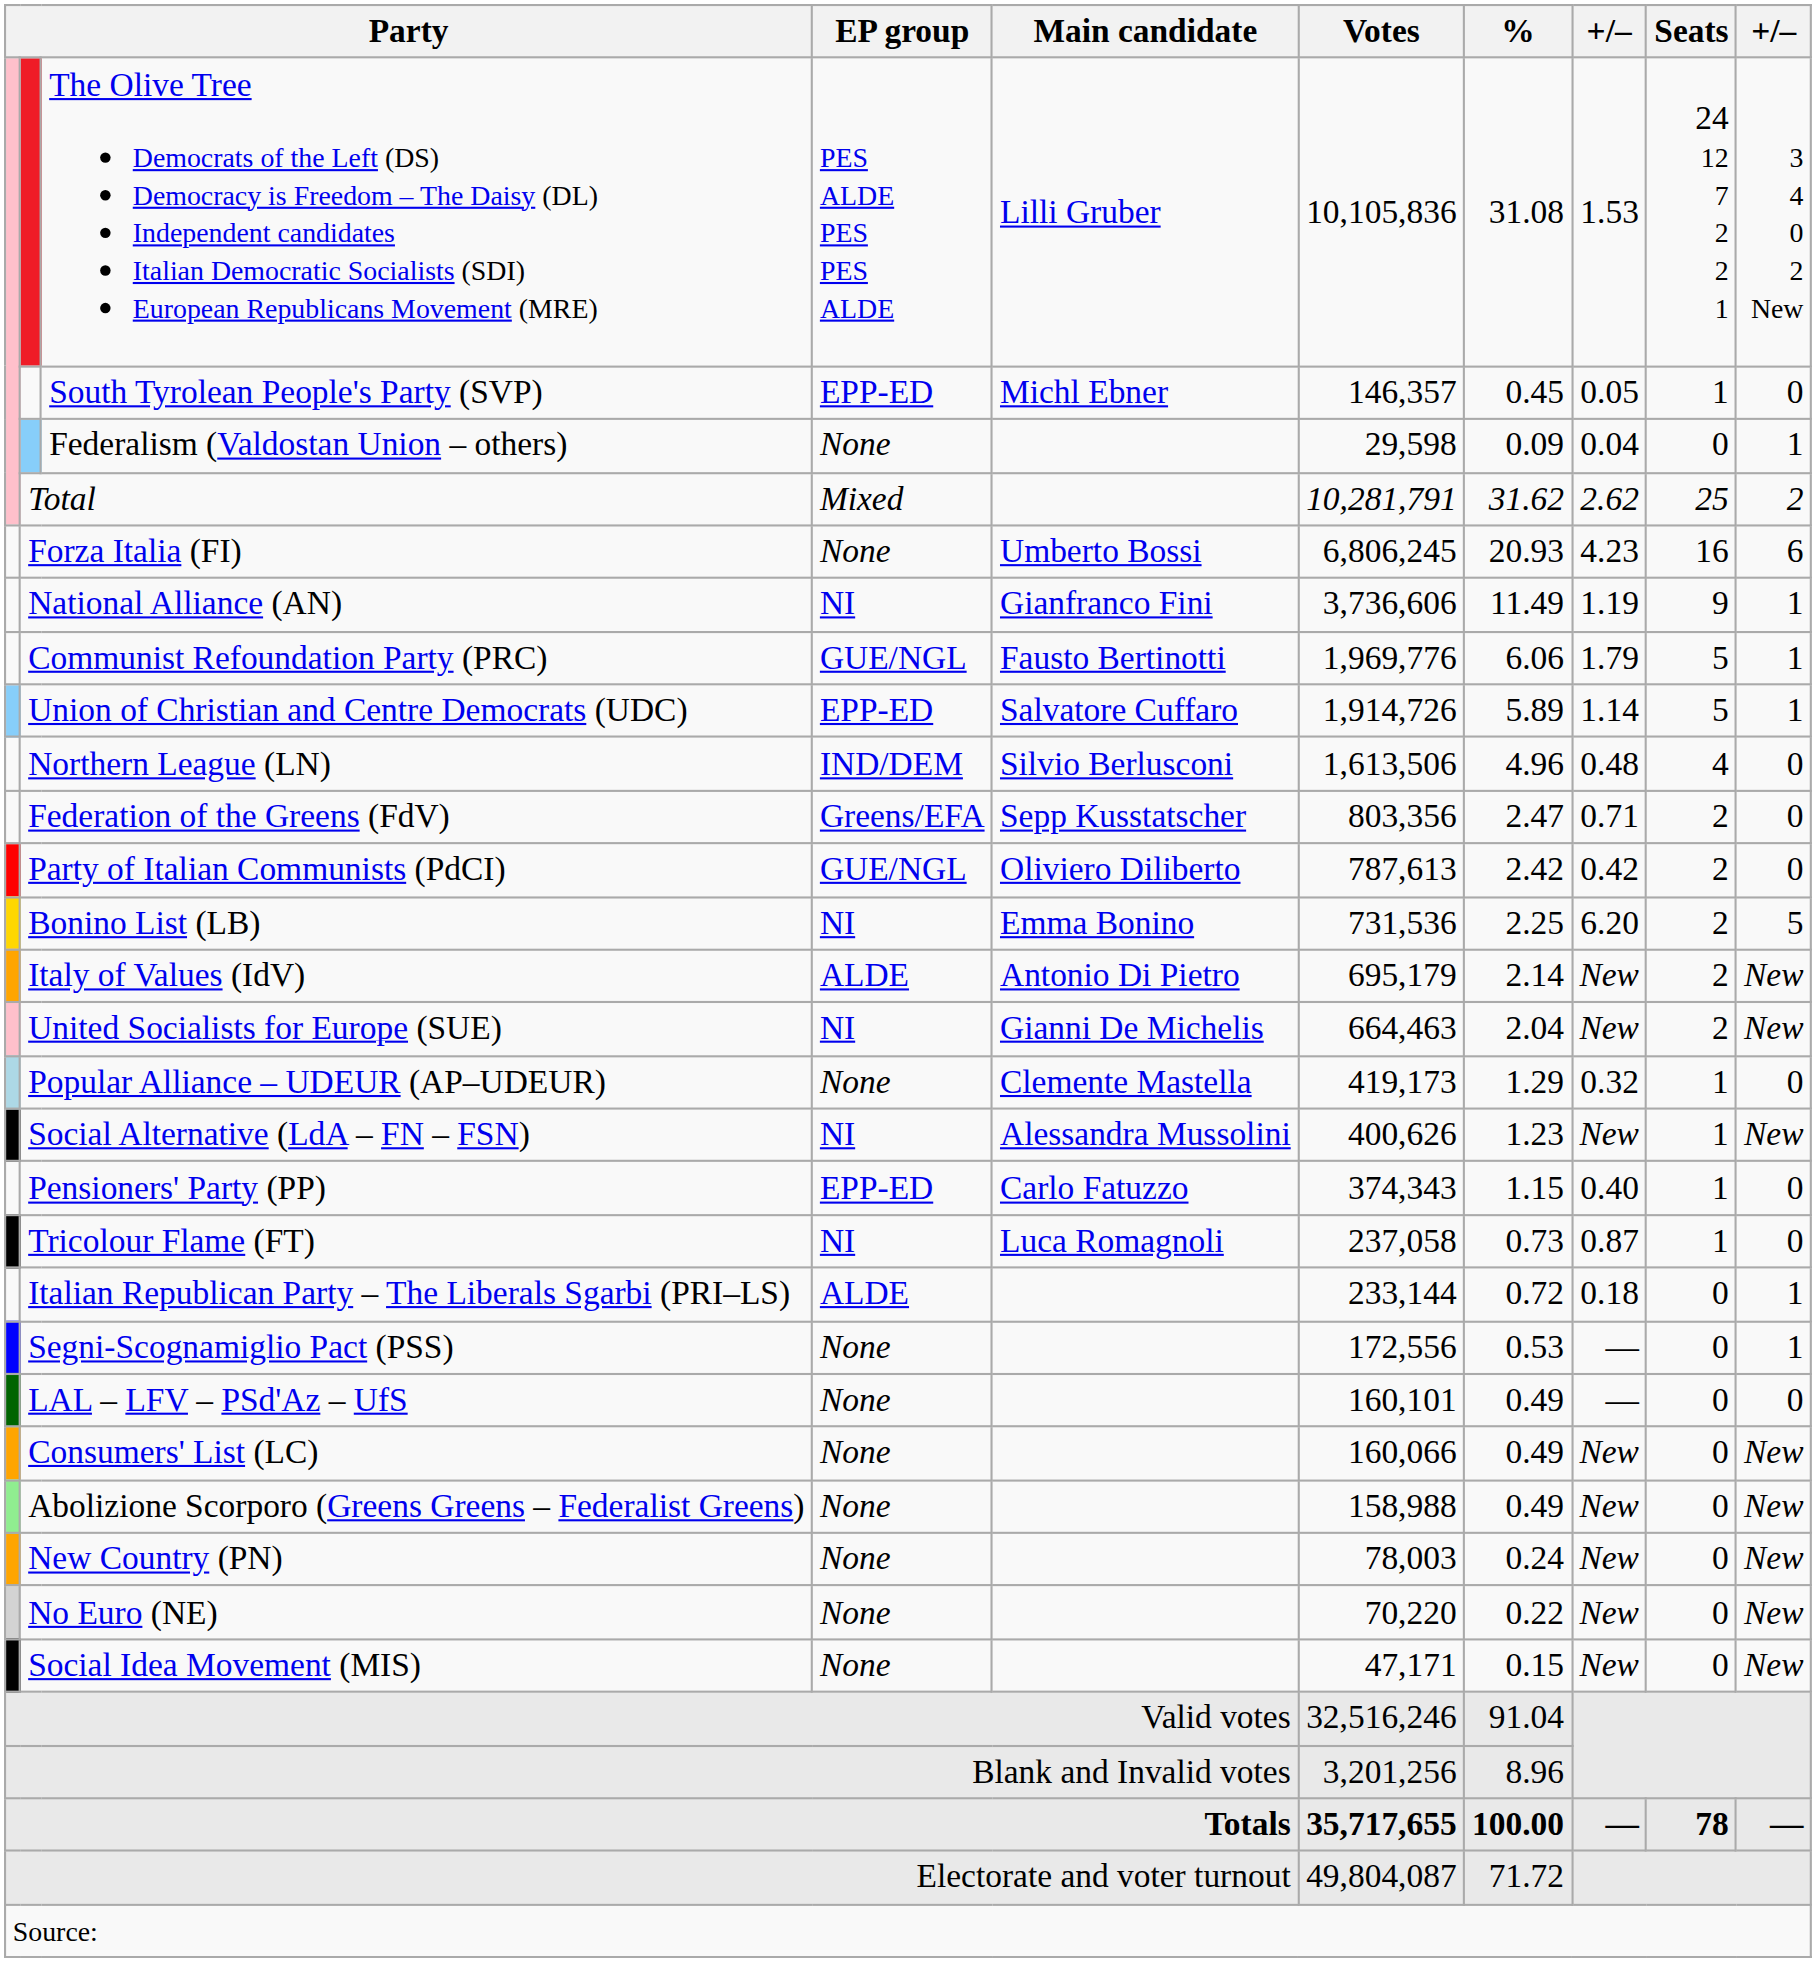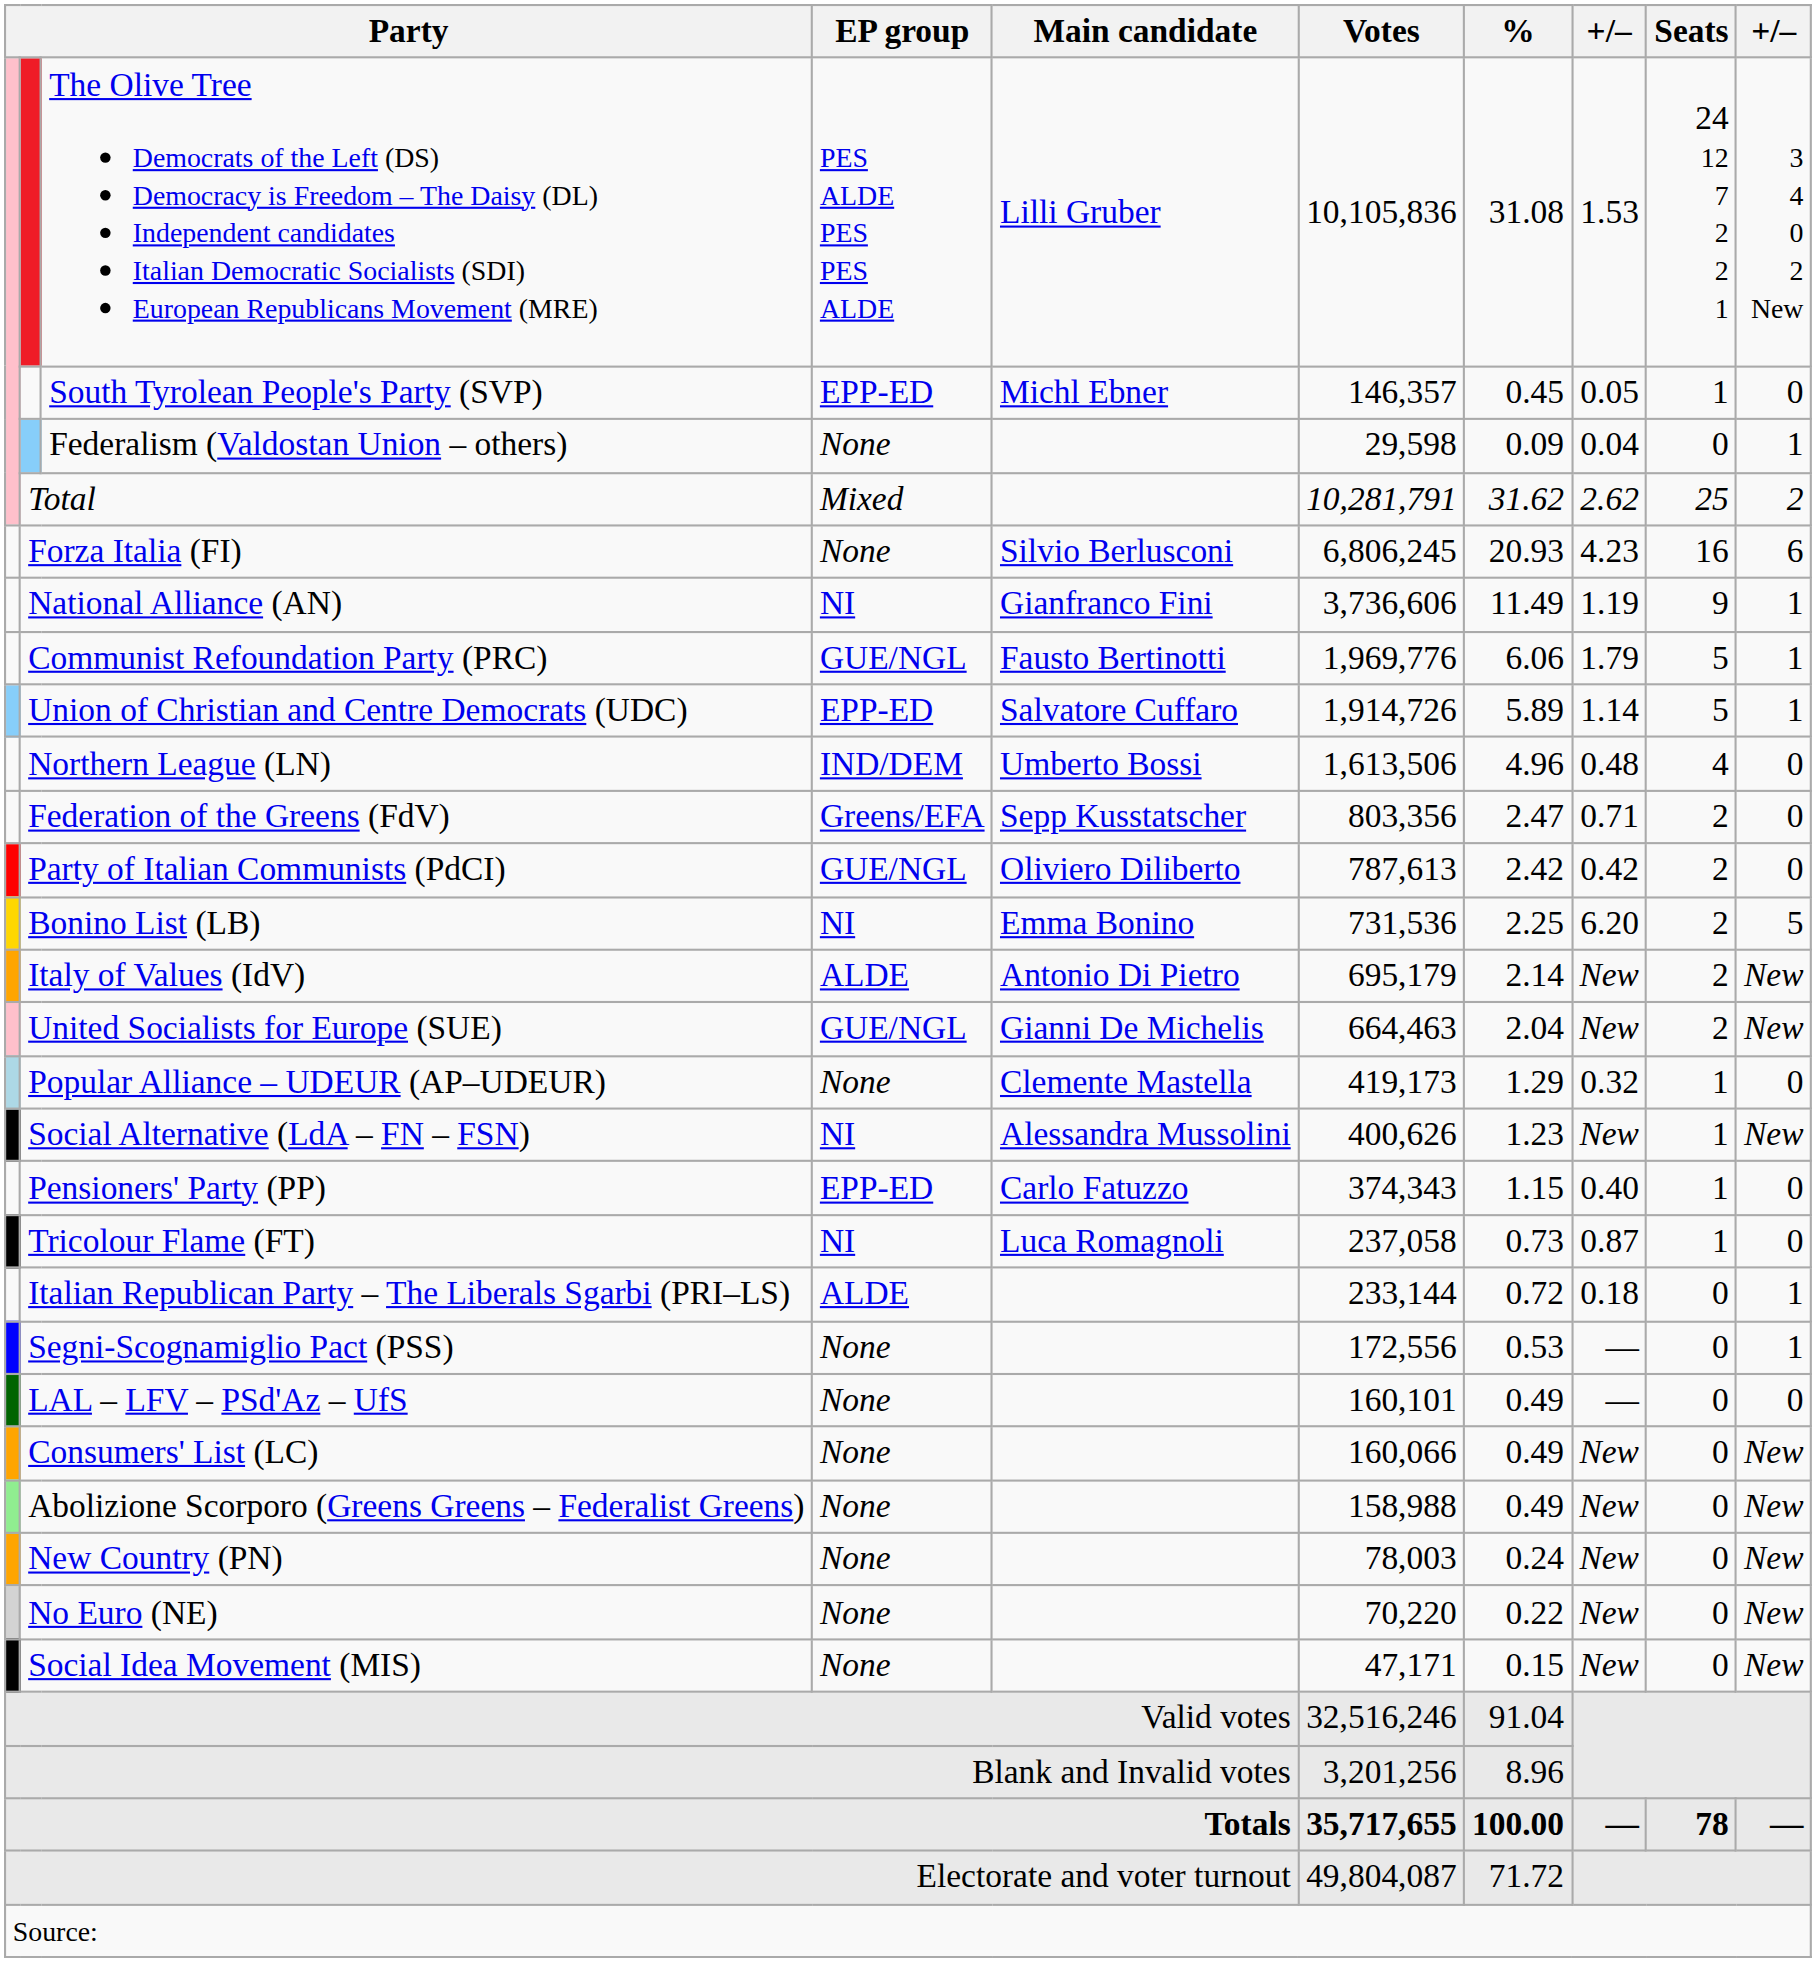(1101, 551) Umberto Bossi -> (1117, 551) Silvio Berlusconi
(1117, 763) Silvio Berlusconi -> (1101, 763) Umberto Bossi
(838, 1028) NI -> (893, 1028) GUE/NGL
